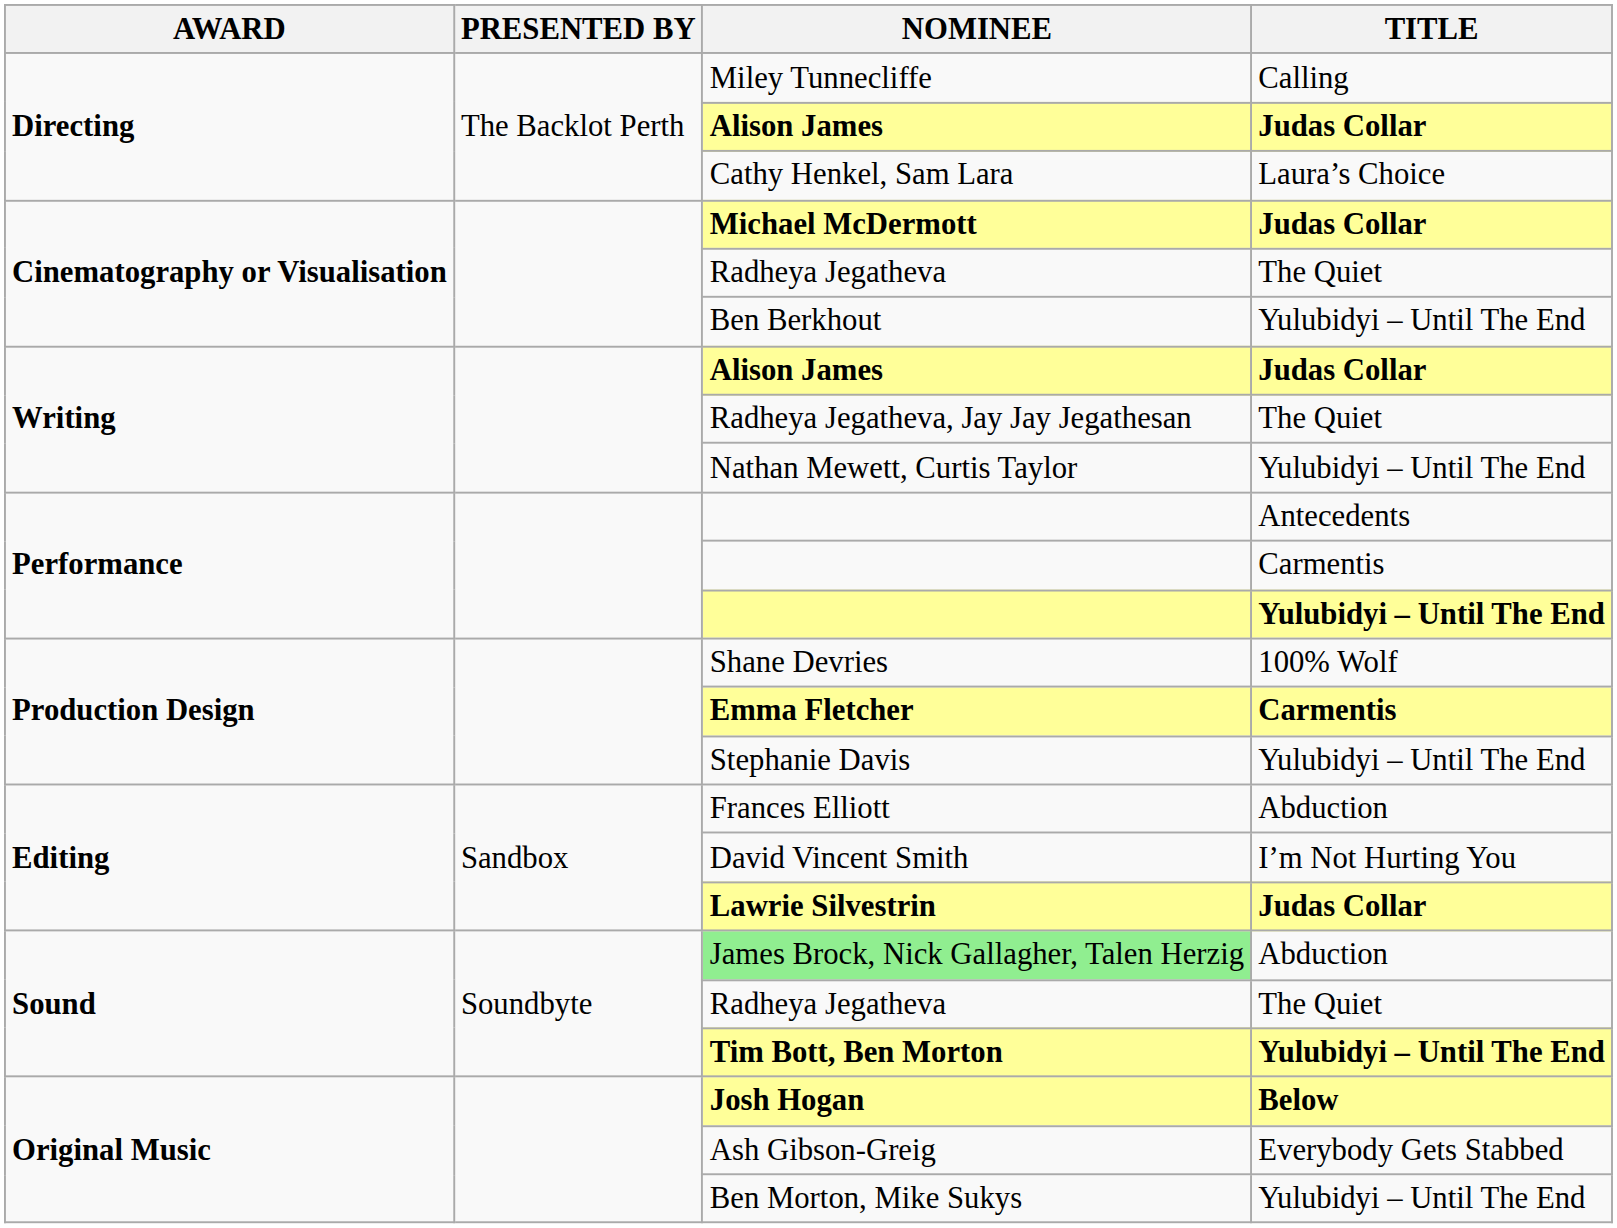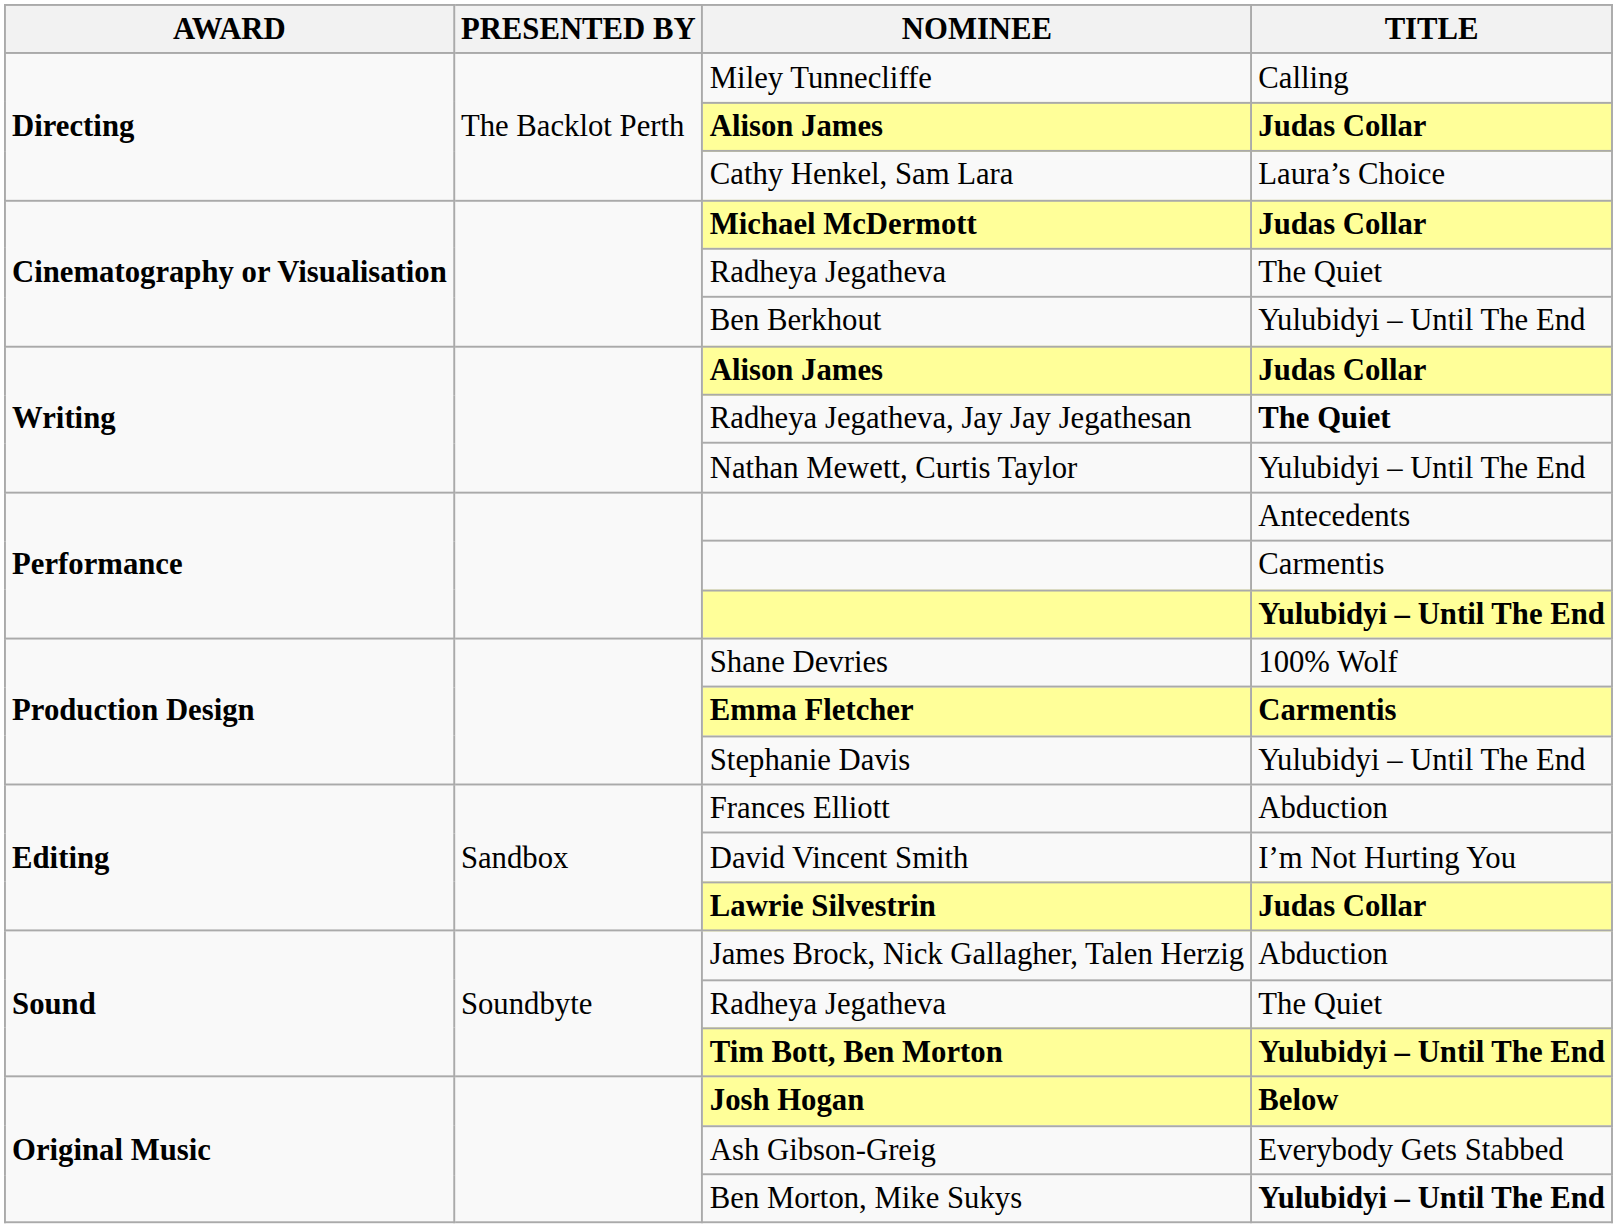(1320, 418) normal -> (1324, 418) bold
(977, 954) lightgreen background -> (977, 954) no background
(1422, 1198) normal -> (1432, 1198) bold
